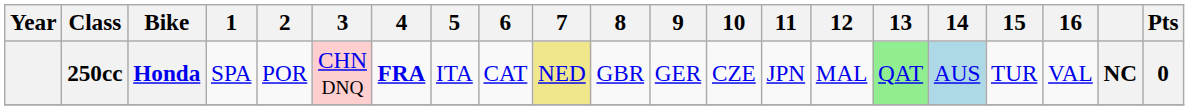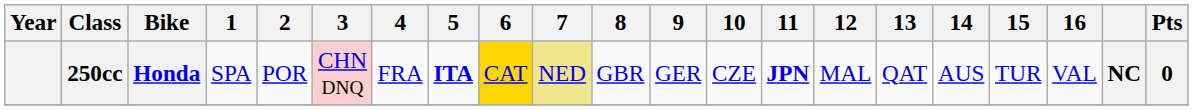(401, 72) bold -> (400, 72) normal
(454, 72) normal -> (453, 72) bold
(505, 72) no background -> (506, 72) gold background
(786, 72) normal -> (788, 72) bold
(901, 72) lightgreen background -> (905, 72) no background
(957, 72) lightblue background -> (961, 72) no background
